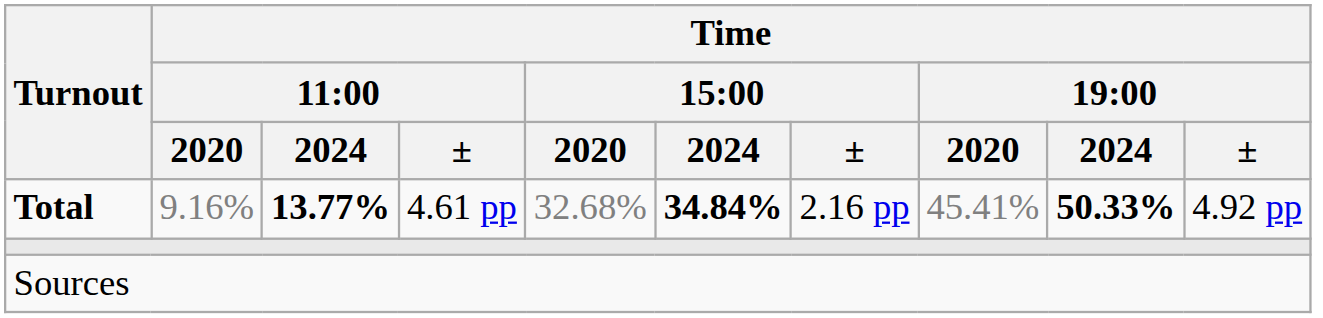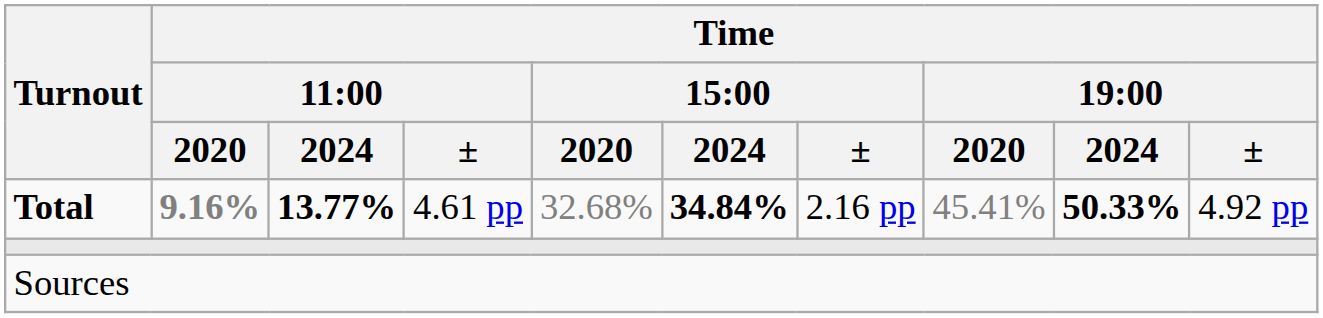(207, 207) normal -> (210, 207) bold
